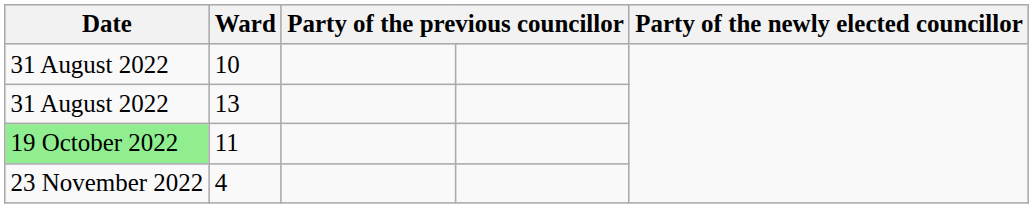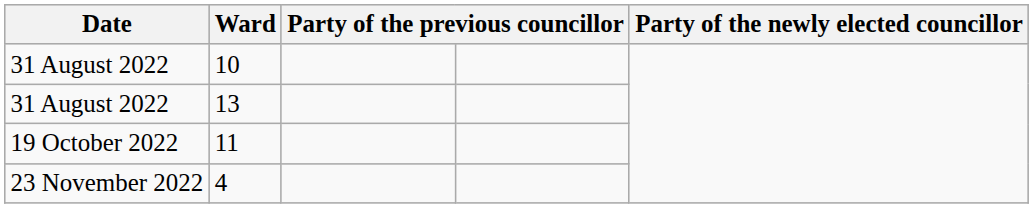(94, 143) lightgreen background -> (94, 143) no background
